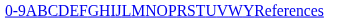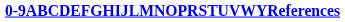(164, 10) normal -> (173, 10) bold
